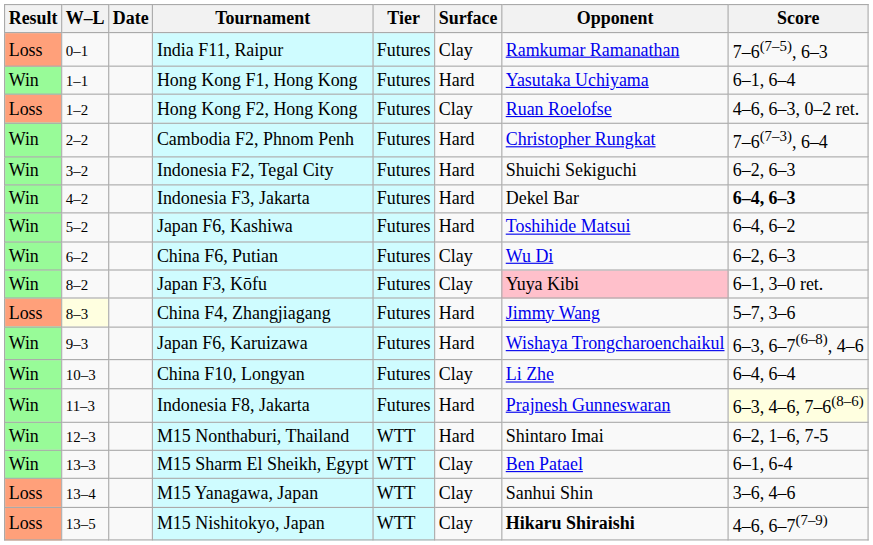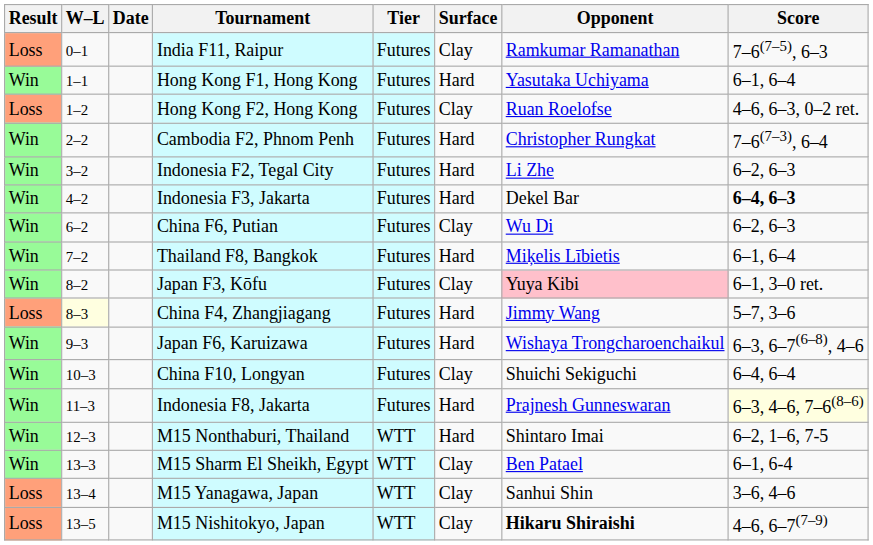(571, 170) Shuichi Sekiguchi -> (530, 170) Li Zhe
- row: (225, 227)
+ row: (237, 255)
(530, 374) Li Zhe -> (571, 374) Shuichi Sekiguchi
